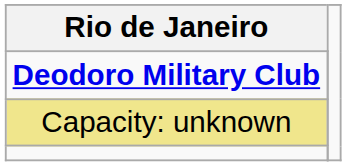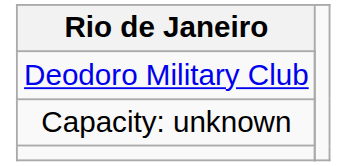(166, 74) bold -> (166, 74) normal
(166, 121) khaki background -> (166, 121) no background
